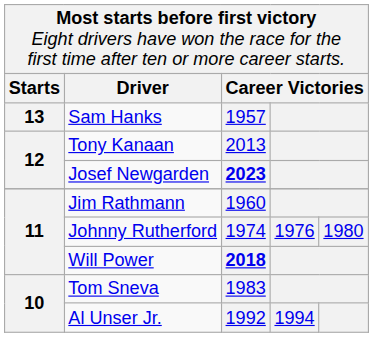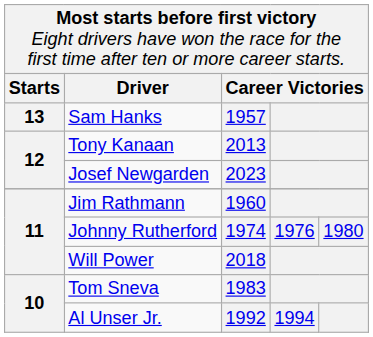(246, 174) bold -> (246, 174) normal
(246, 260) bold -> (246, 260) normal
